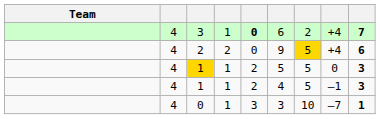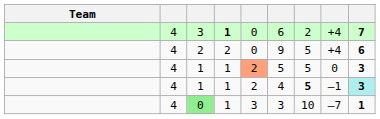(227, 32) normal -> (227, 32) bold
(254, 32) bold -> (254, 32) normal
(308, 50) gold background -> (308, 50) no background
(200, 68) gold background -> (200, 68) no background
(254, 68) no background -> (254, 68) lightsalmon background
(308, 86) normal -> (308, 86) bold
(361, 86) no background -> (361, 86) paleturquoise background
(200, 105) no background -> (200, 105) lightgreen background
